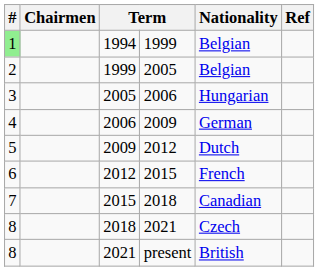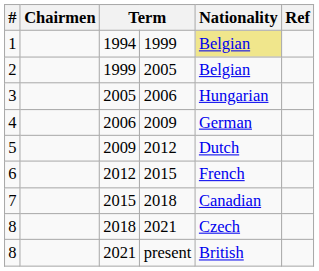(12, 43) lightgreen background -> (12, 43) no background
(225, 43) no background -> (225, 43) khaki background
